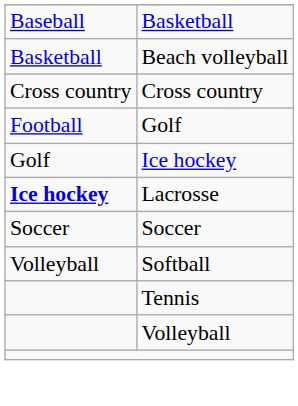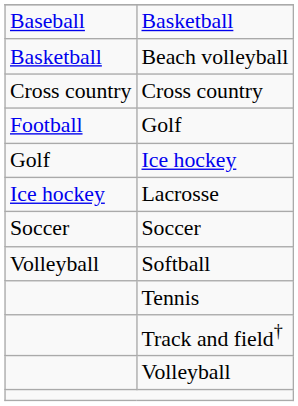(59, 194) bold -> (57, 194) normal
+ row: (212, 335)
